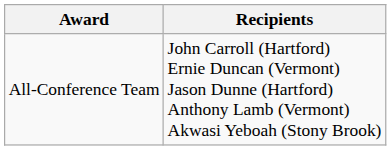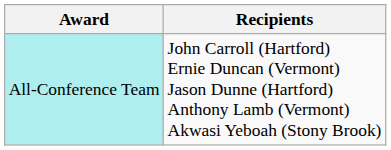(84, 89) no background -> (84, 89) paleturquoise background
